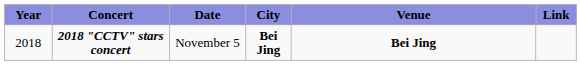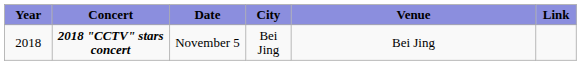(268, 42) bold -> (268, 42) normal
(414, 42) bold -> (414, 42) normal
